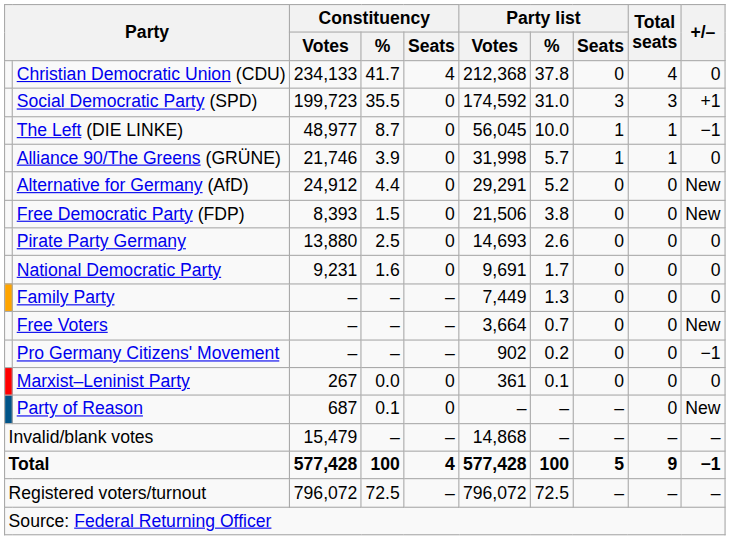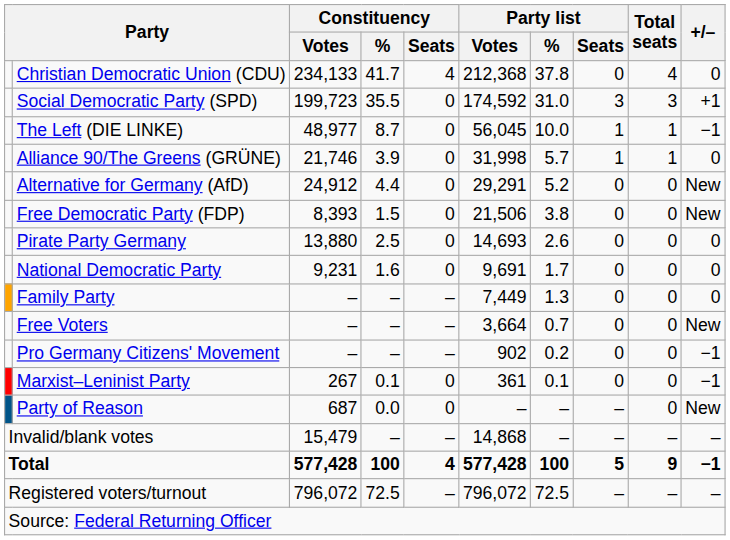(388, 381) 0.0 -> (388, 381) 0.1
(716, 381) 0 -> (710, 381) −1
(388, 409) 0.1 -> (388, 409) 0.0
